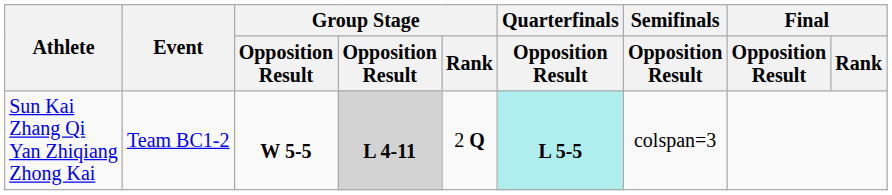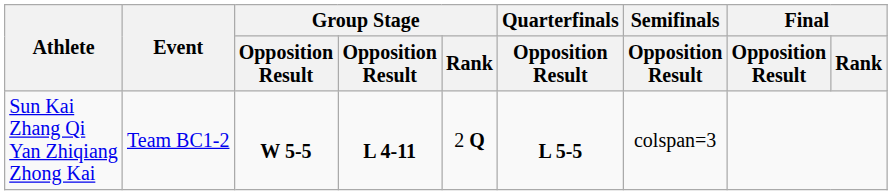(390, 151) lightgrey background -> (390, 151) no background
(560, 151) paleturquoise background -> (560, 151) no background
